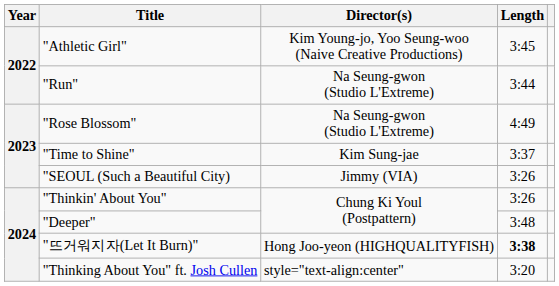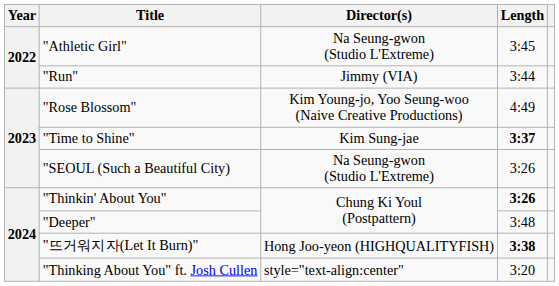(379, 46) Kim Young-jo, Yoo Seung-woo (Naive Creative Productions) -> (379, 46) Na Seung-gwon (Studio L'Extreme)
(379, 84) Na Seung-gwon (Studio L'Extreme) -> (379, 76) Jimmy (VIA)
(379, 123) Na Seung-gwon (Studio L'Extreme) -> (379, 107) Kim Young-jo, Yoo Seung-woo (Naive Creative Productions)
(522, 154) normal -> (522, 138) bold
(379, 176) Jimmy (VIA) -> (379, 168) Na Seung-gwon (Studio L'Extreme)
(522, 199) normal -> (522, 199) bold
